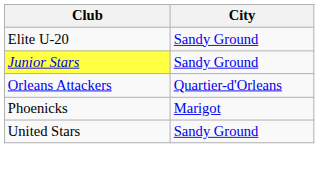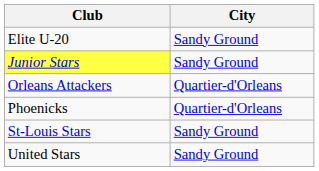(197, 108) Marigot -> (228, 108) Quartier-d'Orleans
+ row: (49, 131)
